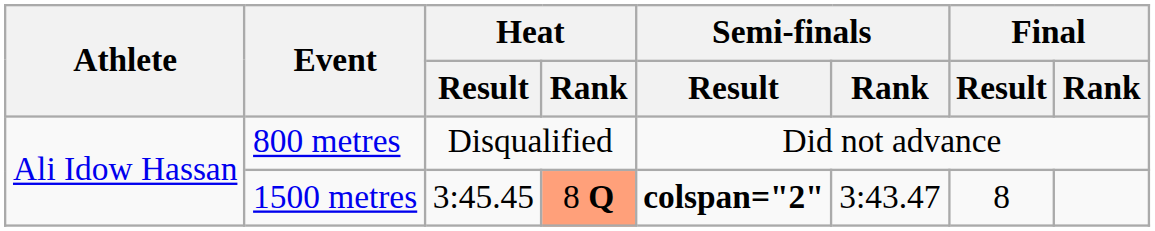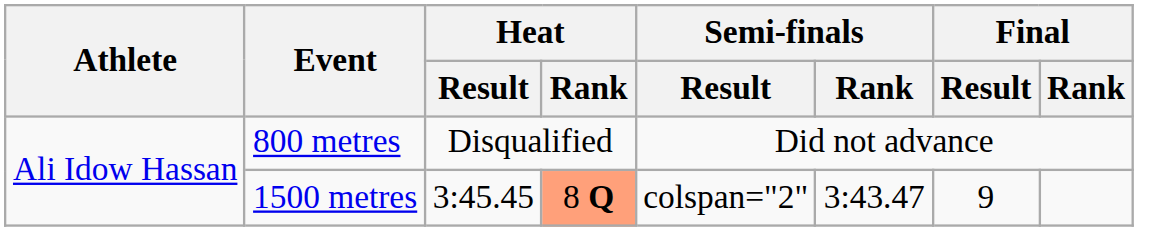(733, 197) bold -> (726, 197) normal
(1002, 197) 8 -> (986, 197) 9
